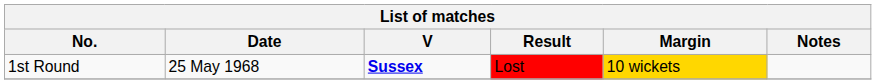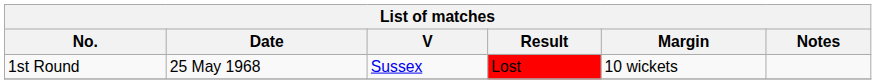(395, 66) bold -> (397, 66) normal
(643, 66) gold background -> (641, 66) no background
